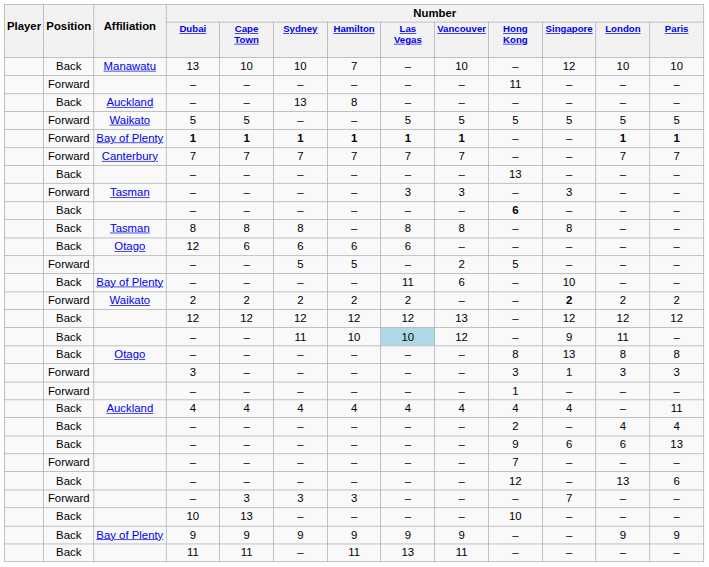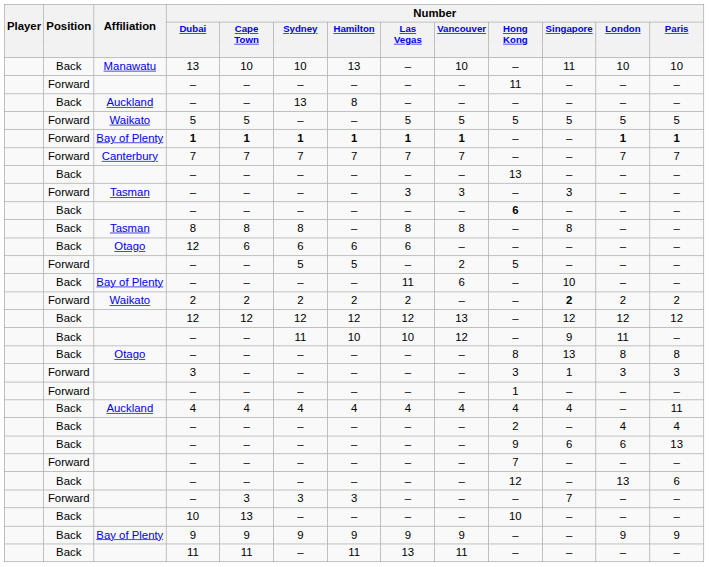(354, 66) 7 -> (354, 66) 13
(569, 66) 12 -> (569, 66) 11
(408, 336) lightblue background -> (408, 336) no background
